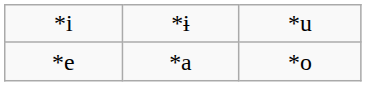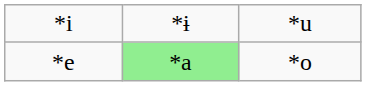(180, 61) no background -> (180, 61) lightgreen background
